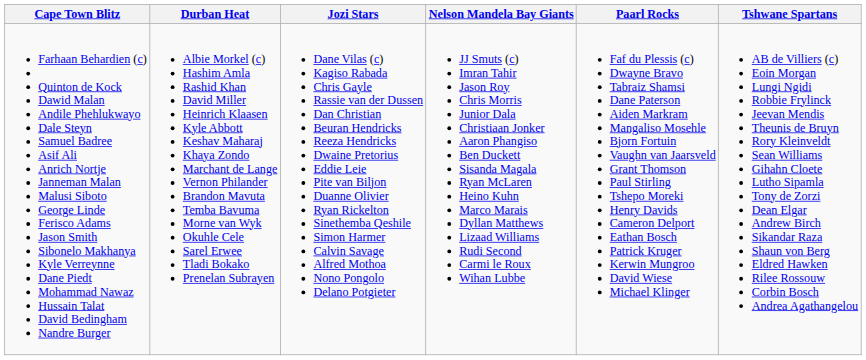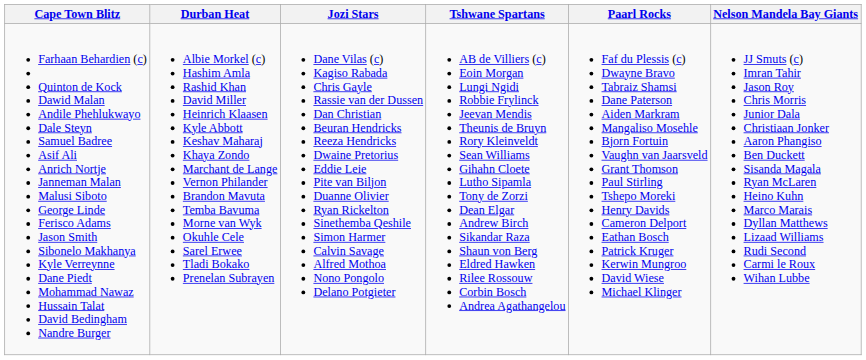columns swapped: (501, 14) <-> (790, 14)
